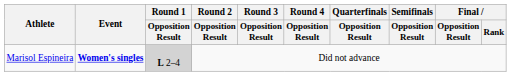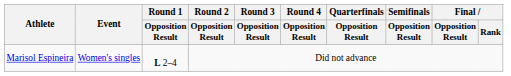(111, 58) bold -> (109, 58) normal
(169, 64) lightgrey background -> (165, 64) no background
